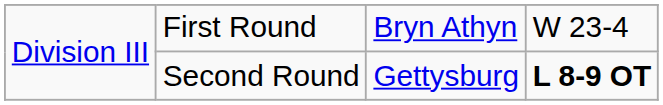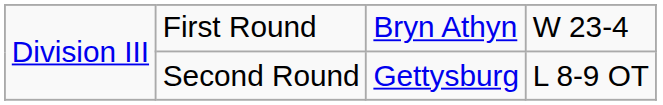(592, 75) bold -> (591, 75) normal
